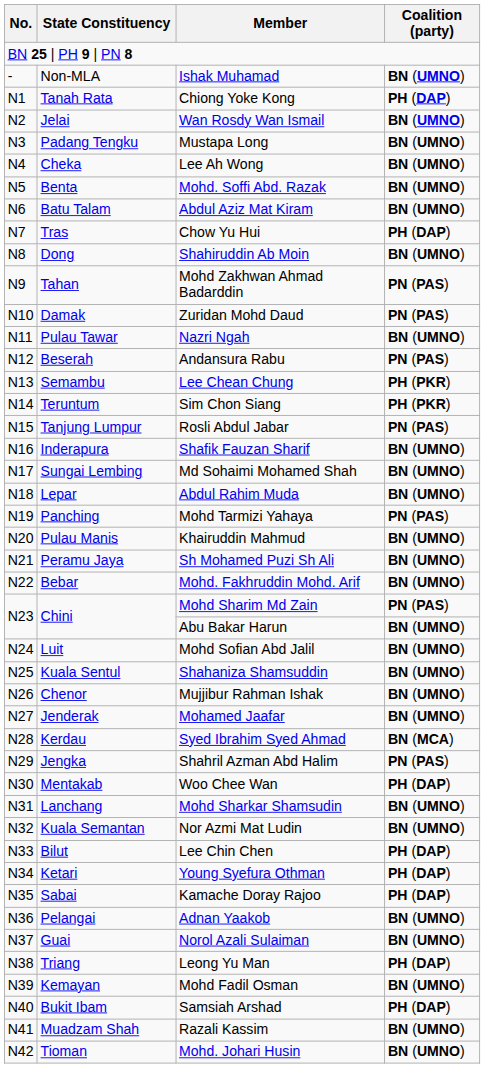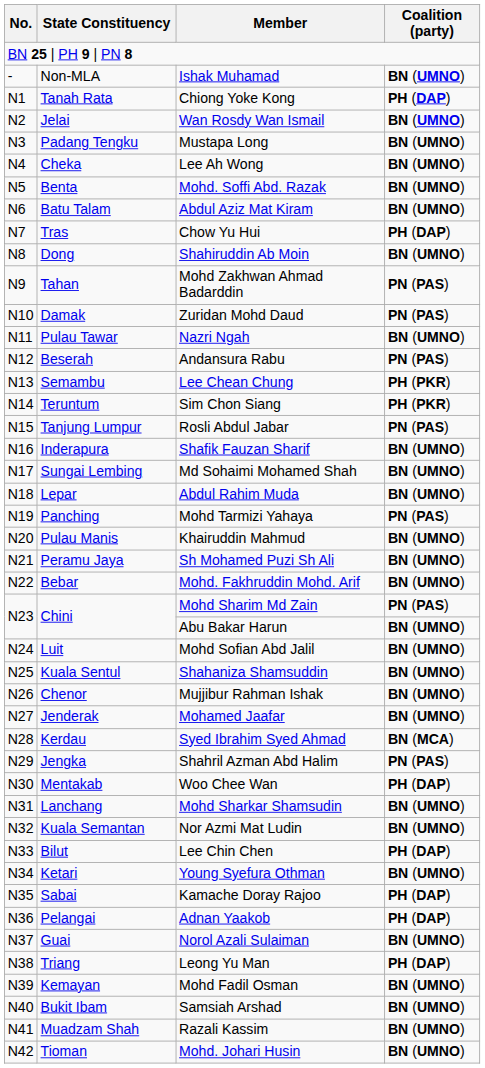(419, 873) PH (DAP) -> (426, 873) BN (UMNO)
(426, 918) BN (UMNO) -> (419, 918) PH (DAP)
(419, 1007) PH (DAP) -> (426, 1007) BN (UMNO)
